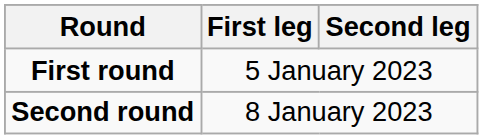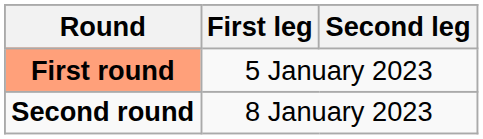(103, 70) no background -> (103, 70) lightsalmon background
